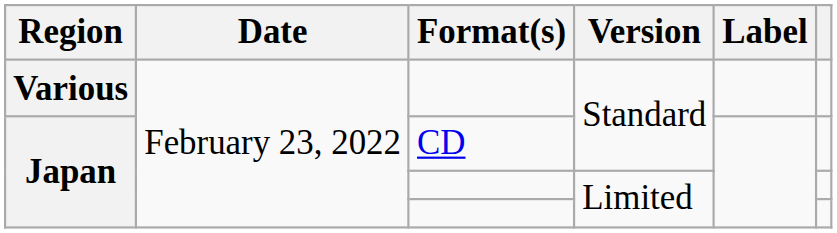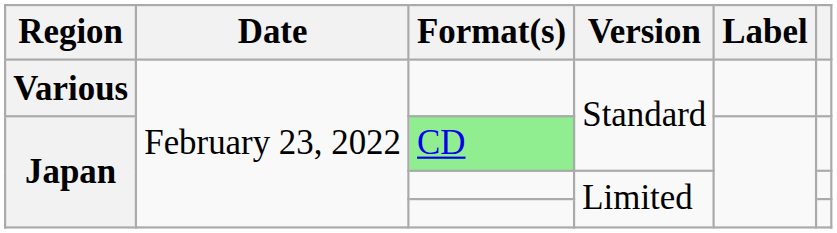(441, 142) no background -> (441, 142) lightgreen background
